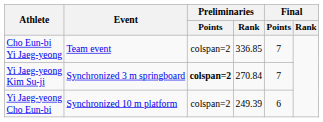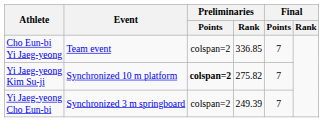(126, 76) Synchronized 3 m springboard -> (122, 76) Synchronized 10 m platform
(249, 76) 270.84 -> (249, 76) 275.82
(122, 104) Synchronized 10 m platform -> (126, 104) Synchronized 3 m springboard
(279, 104) 6 -> (279, 104) 7
